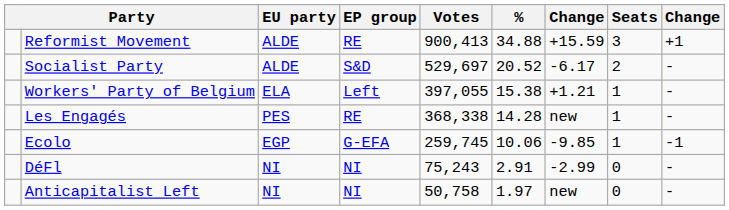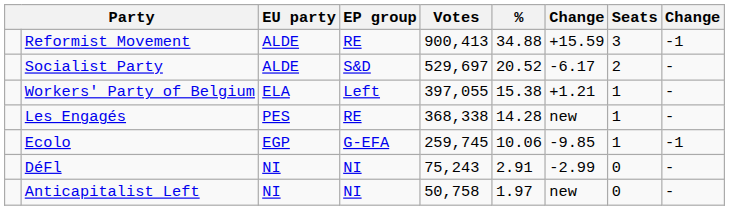(674, 42) +1 -> (674, 42) -1
